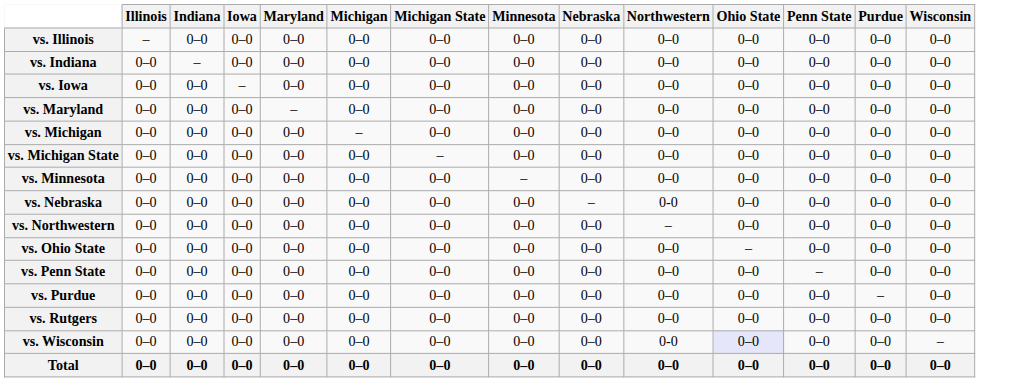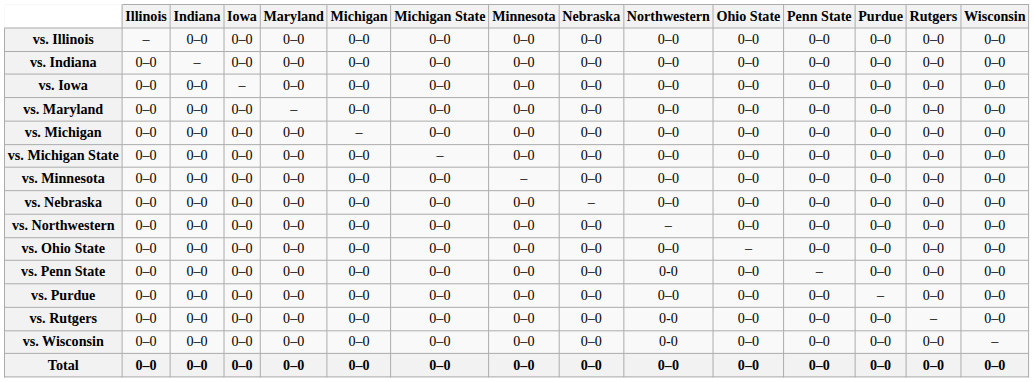+ column: (933, 16)
(668, 202) 0-0 -> (668, 202) 0–0
(668, 272) 0–0 -> (668, 272) 0-0
(668, 319) 0–0 -> (668, 319) 0-0
(748, 342) lavender background -> (748, 342) no background
